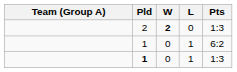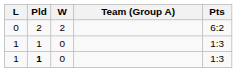columns swapped: (69, 12) <-> (191, 12)
(168, 28) bold -> (62, 28) normal
(217, 28) 1:3 -> (217, 28) 6:2
(217, 43) 6:2 -> (217, 43) 1:3
